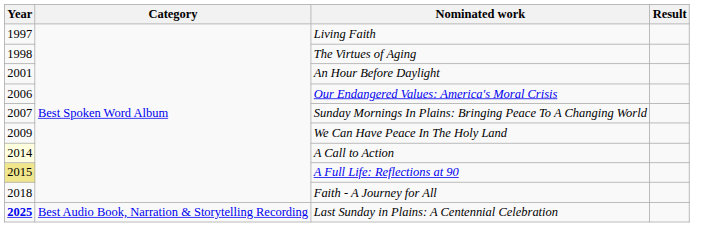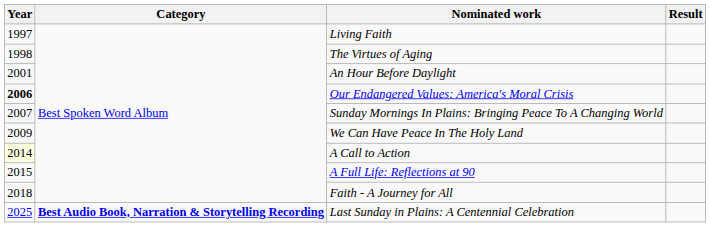(20, 93) normal -> (20, 93) bold
(20, 172) khaki background -> (20, 172) no background
(20, 212) bold -> (20, 212) normal
(173, 212) normal -> (181, 212) bold
